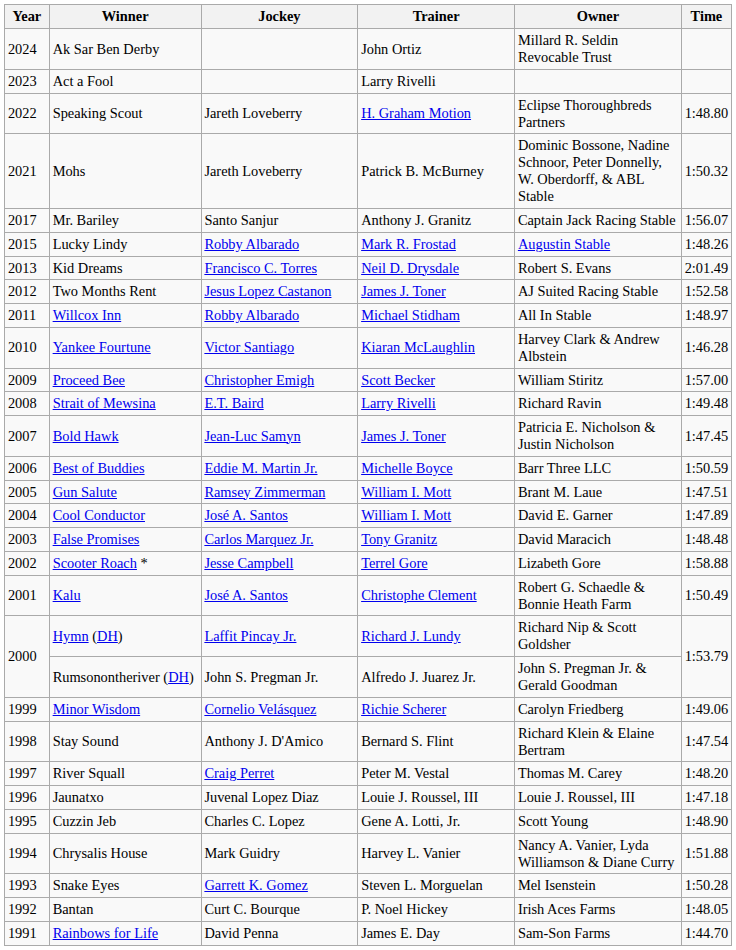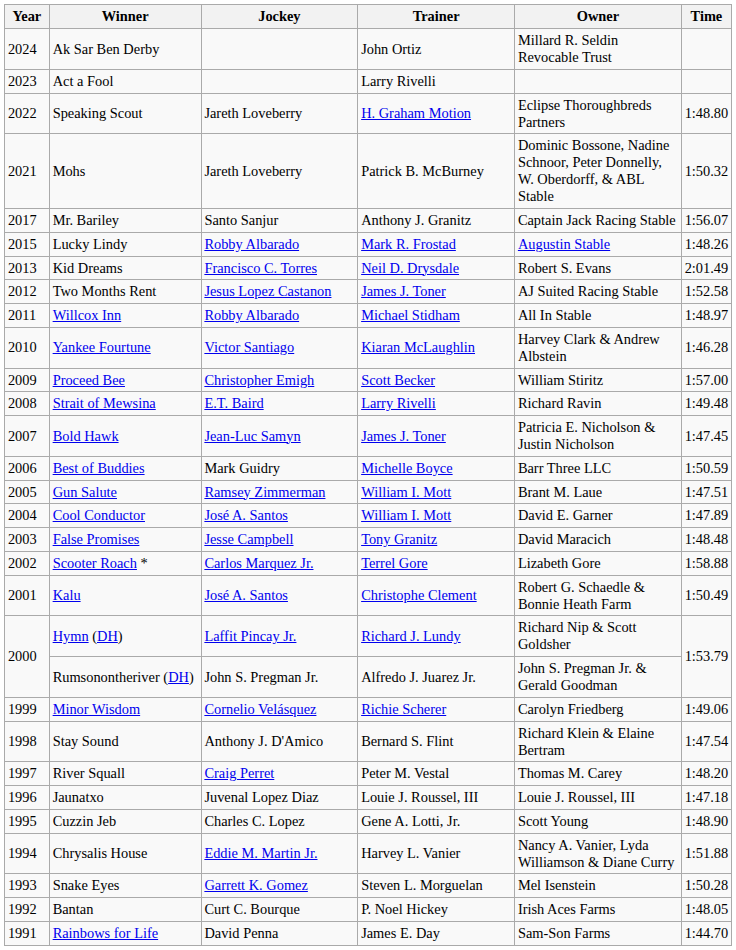(261, 468) Eddie M. Martin Jr. -> (242, 468) Mark Guidry
(259, 539) Carlos Marquez Jr. -> (249, 539) Jesse Campbell
(249, 563) Jesse Campbell -> (259, 563) Carlos Marquez Jr.
(242, 853) Mark Guidry -> (261, 853) Eddie M. Martin Jr.
